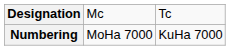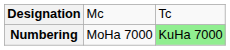(191, 34) no background -> (191, 34) lightgreen background
